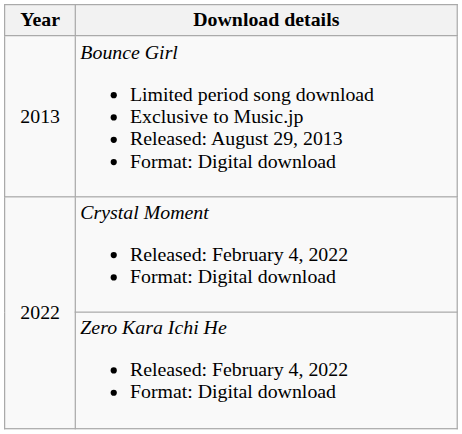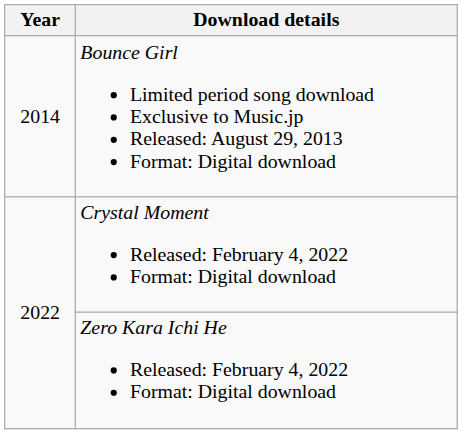(40, 116) 2013 -> (40, 116) 2014
